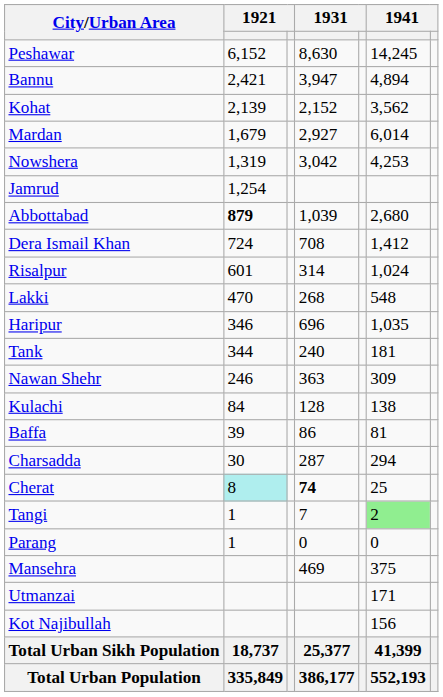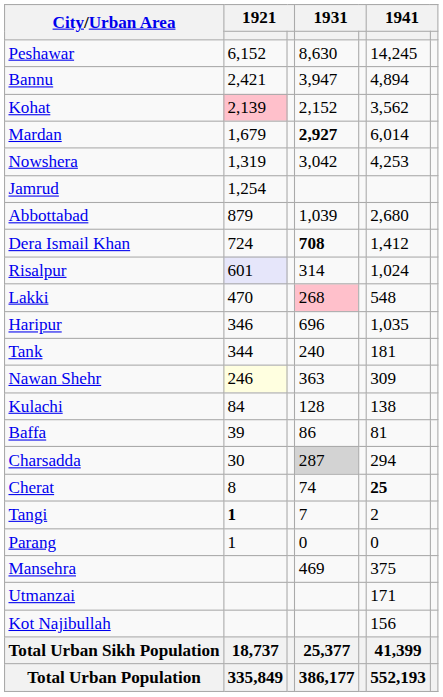(247, 107) no background -> (247, 107) pink background
(318, 134) normal -> (318, 134) bold
(240, 216) bold -> (240, 216) normal
(312, 243) normal -> (312, 243) bold
(240, 270) no background -> (240, 270) lavender background
(312, 297) no background -> (312, 297) pink background
(240, 378) no background -> (240, 378) lightyellow background
(312, 460) no background -> (312, 460) lightgrey background
(232, 487) paleturquoise background -> (232, 487) no background
(307, 487) bold -> (307, 487) normal
(379, 487) normal -> (379, 487) bold
(232, 514) normal -> (232, 514) bold
(375, 514) lightgreen background -> (375, 514) no background
